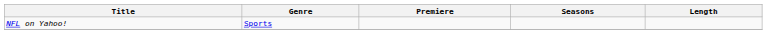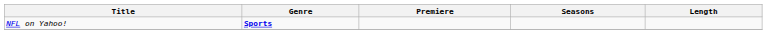(258, 23) normal -> (258, 23) bold
